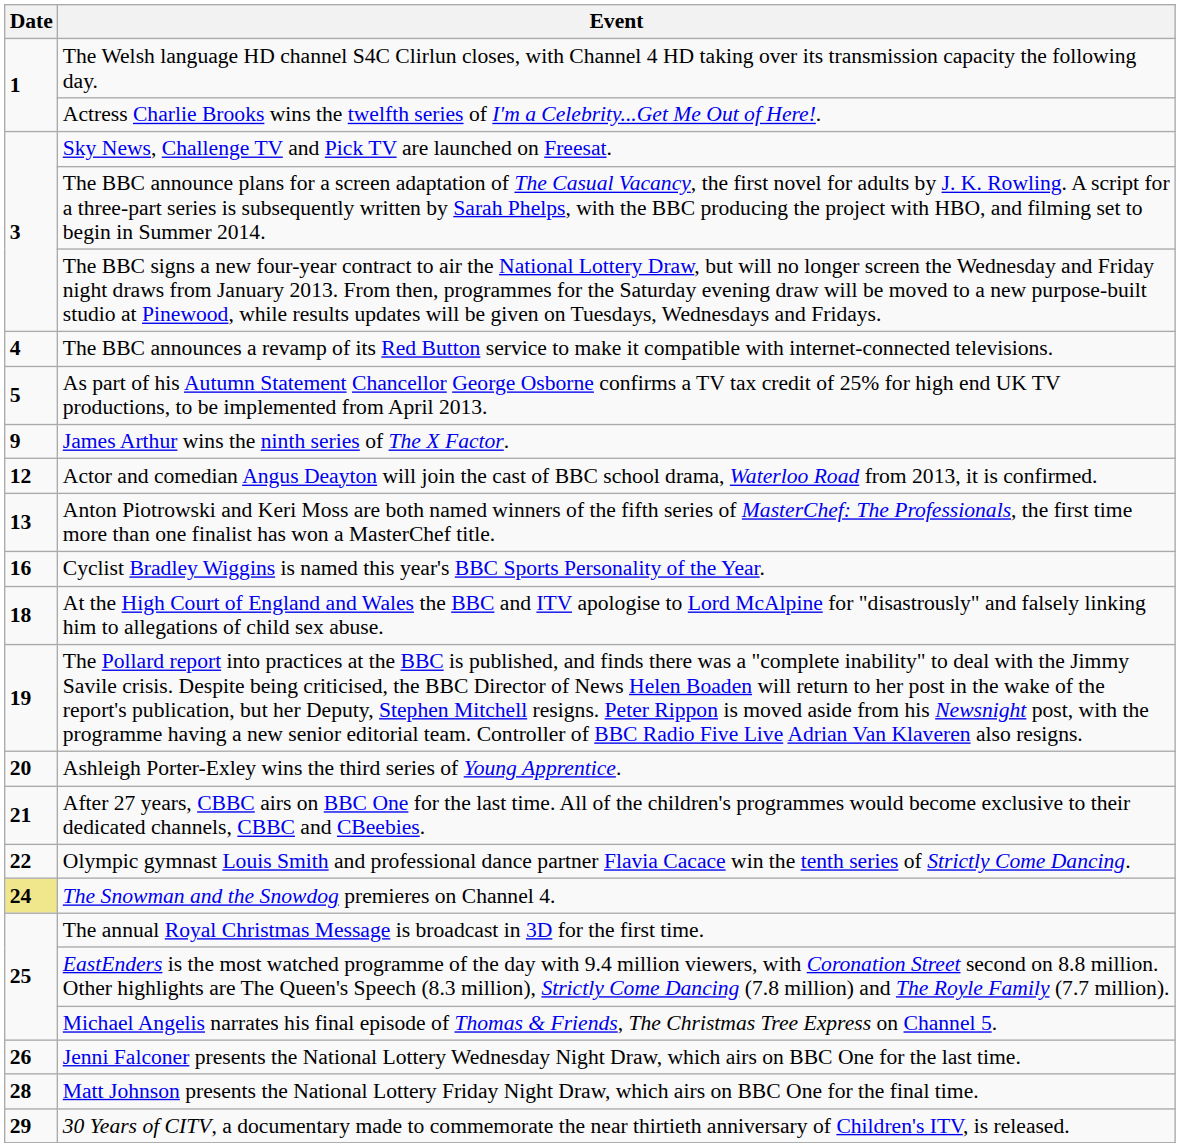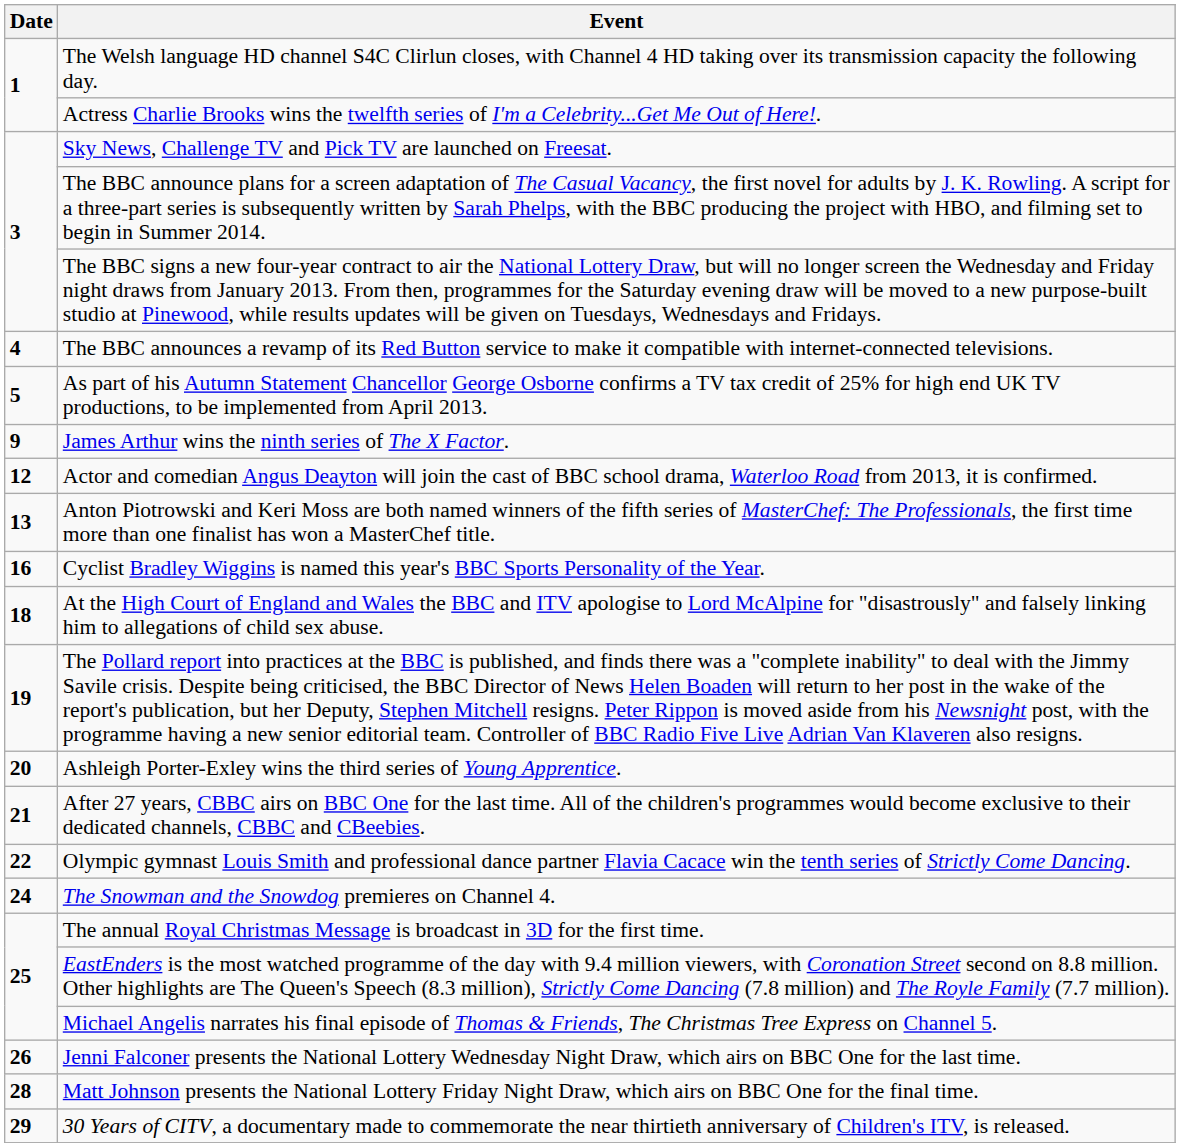(20, 895) khaki background -> (20, 895) no background
